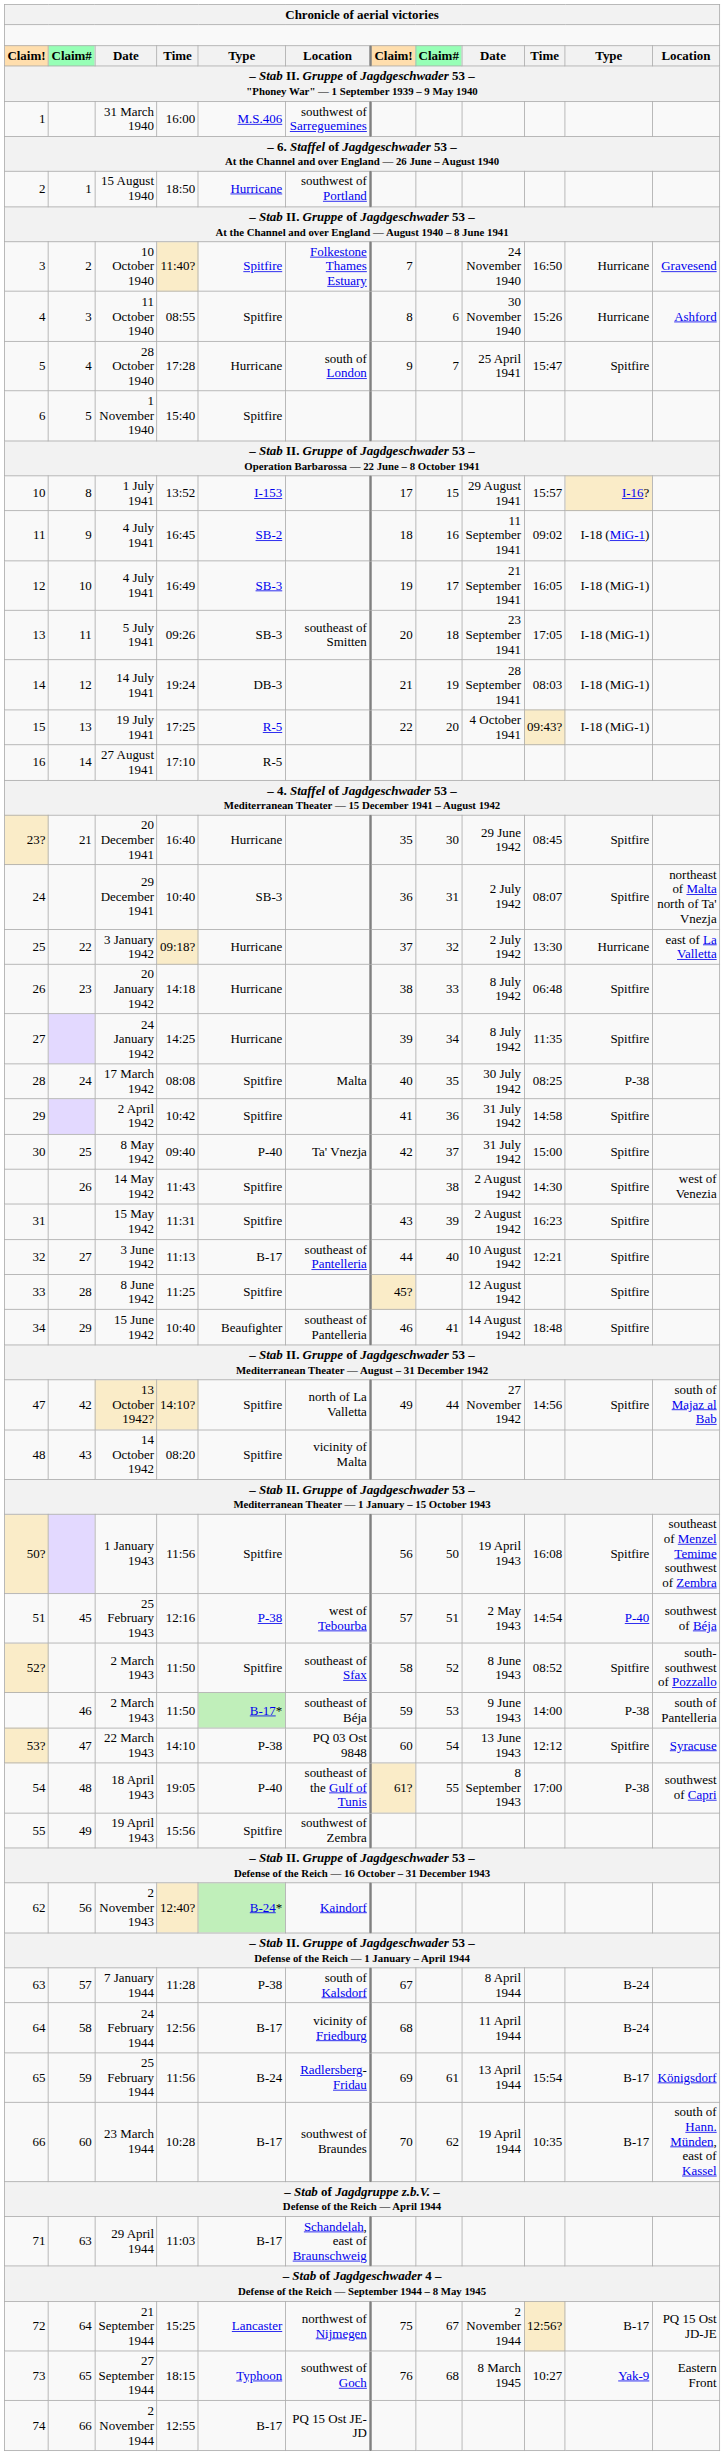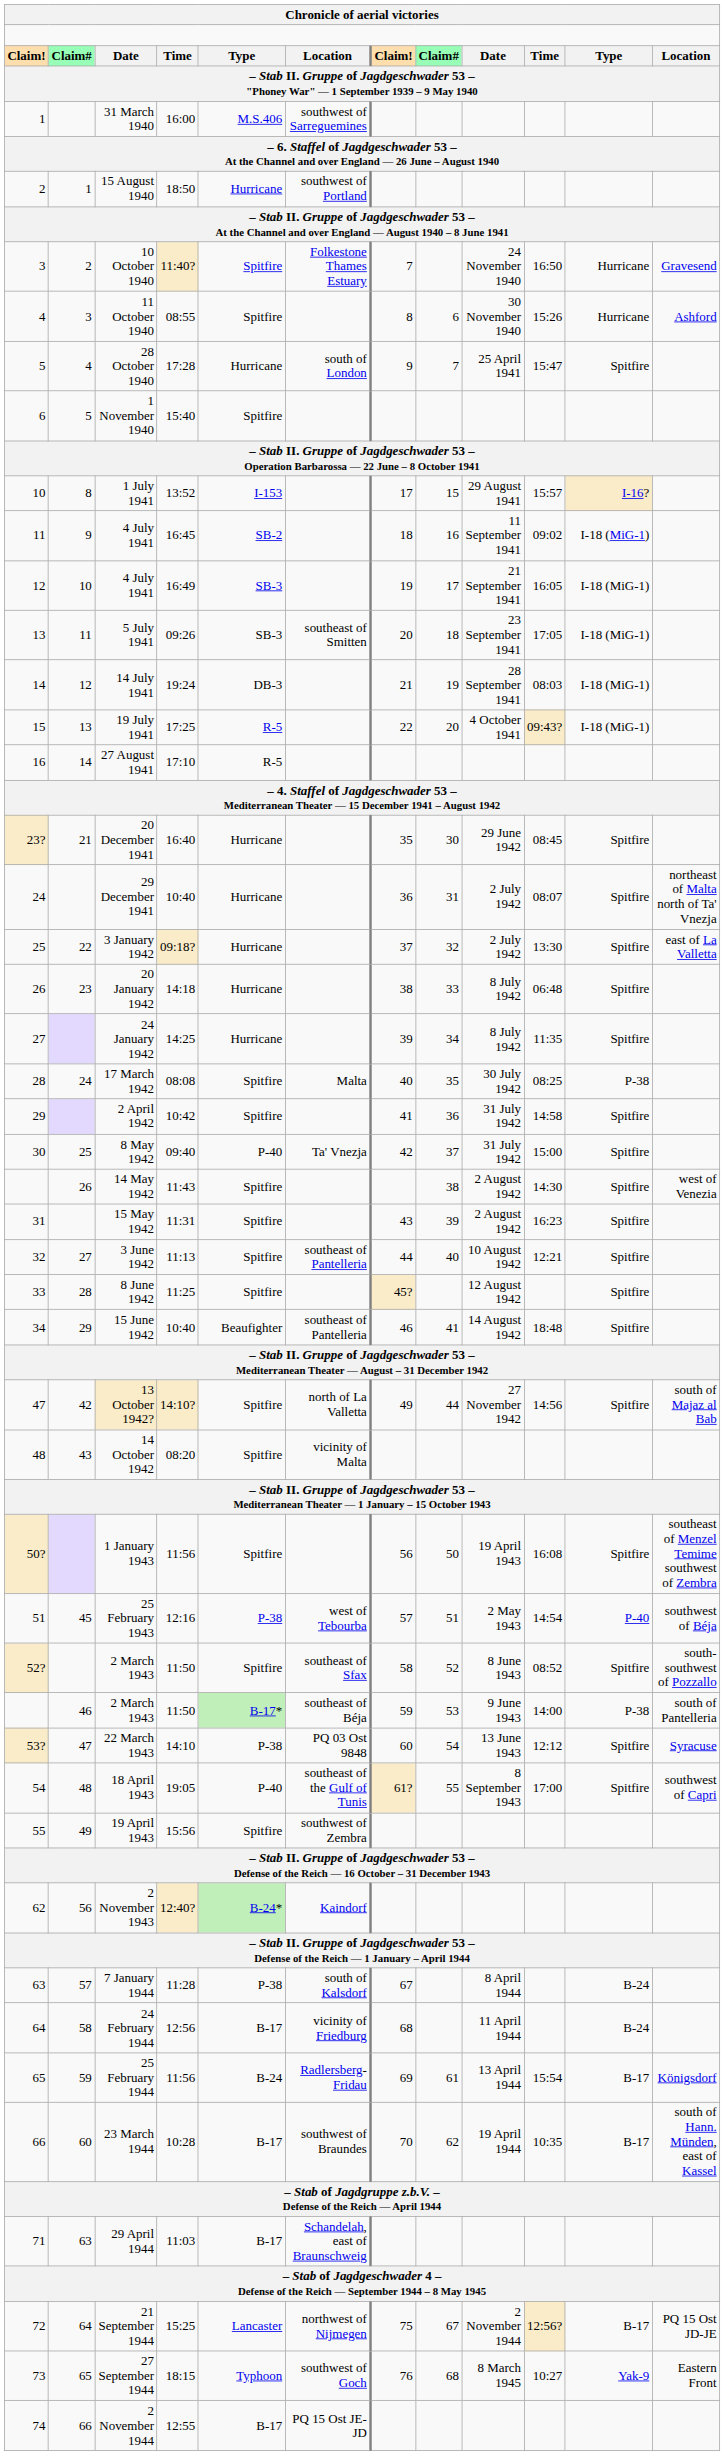(269, 897) SB-3 -> (256, 897) Hurricane
(623, 946) Hurricane -> (630, 946) Spitfire
(269, 1257) B-17 -> (263, 1257) Spitfire
(637, 1787) P-38 -> (630, 1787) Spitfire
